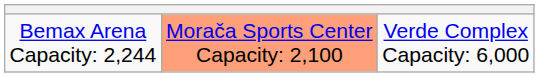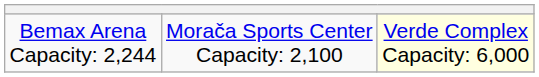(269, 42) lightsalmon background -> (269, 42) no background
(456, 42) no background -> (456, 42) lightyellow background
